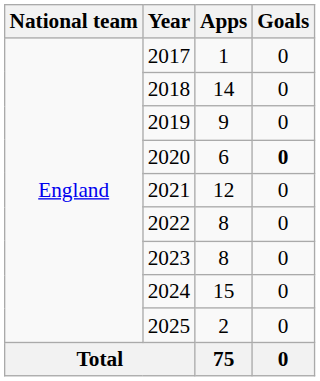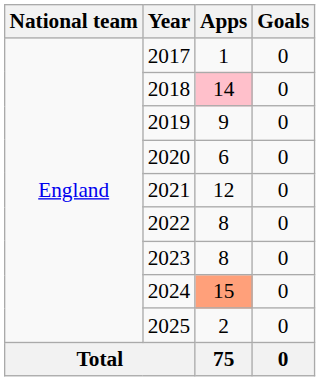(224, 88) no background -> (224, 88) pink background
(283, 156) bold -> (283, 156) normal
(224, 291) no background -> (224, 291) lightsalmon background
